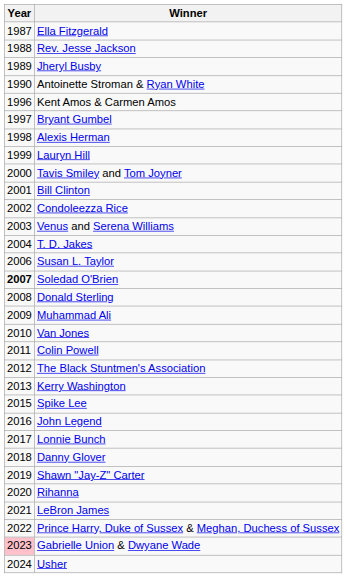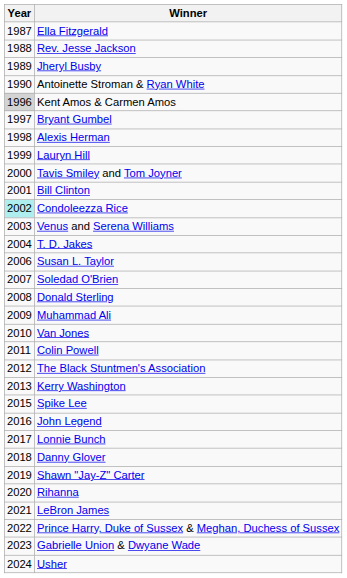(19, 102) no background -> (19, 102) lightgrey background
(19, 208) no background -> (19, 208) paleturquoise background
(19, 279) bold -> (19, 279) normal
(19, 546) pink background -> (19, 546) no background
